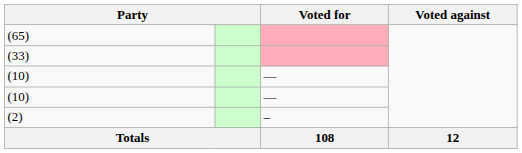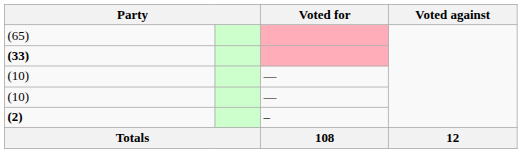(18, 55) normal -> (18, 55) bold
(15, 117) normal -> (15, 117) bold
